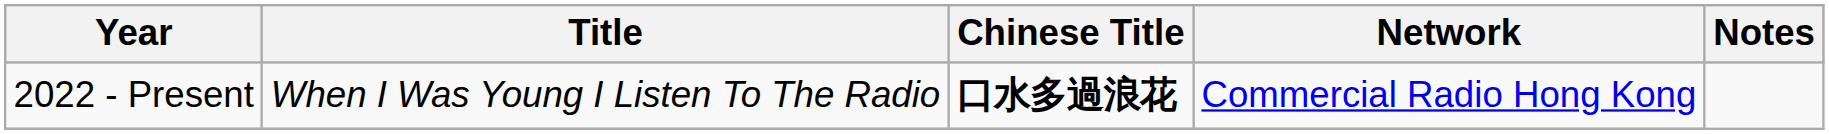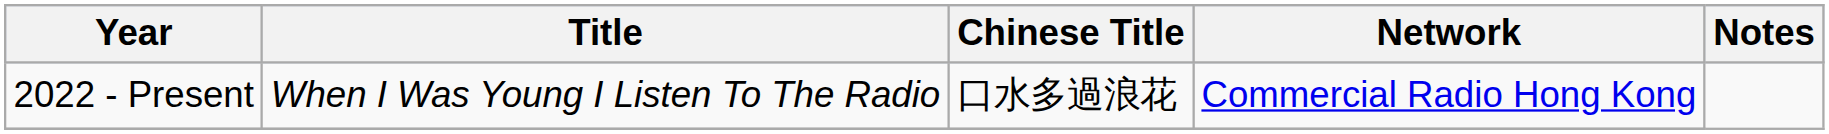(1067, 93) bold -> (1067, 93) normal
